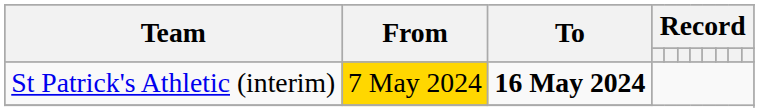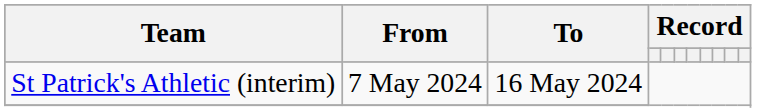(415, 83) gold background -> (415, 83) no background
(570, 83) bold -> (568, 83) normal
